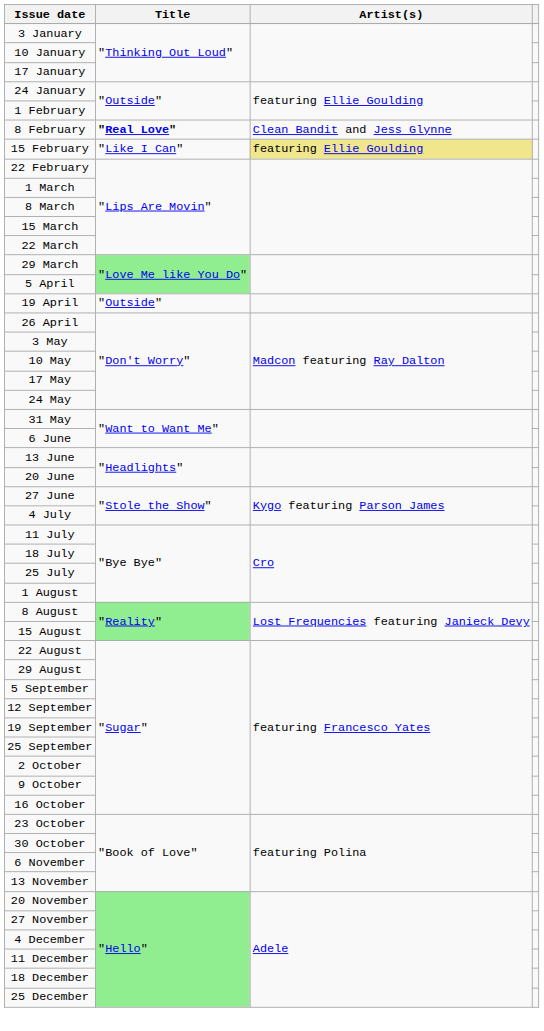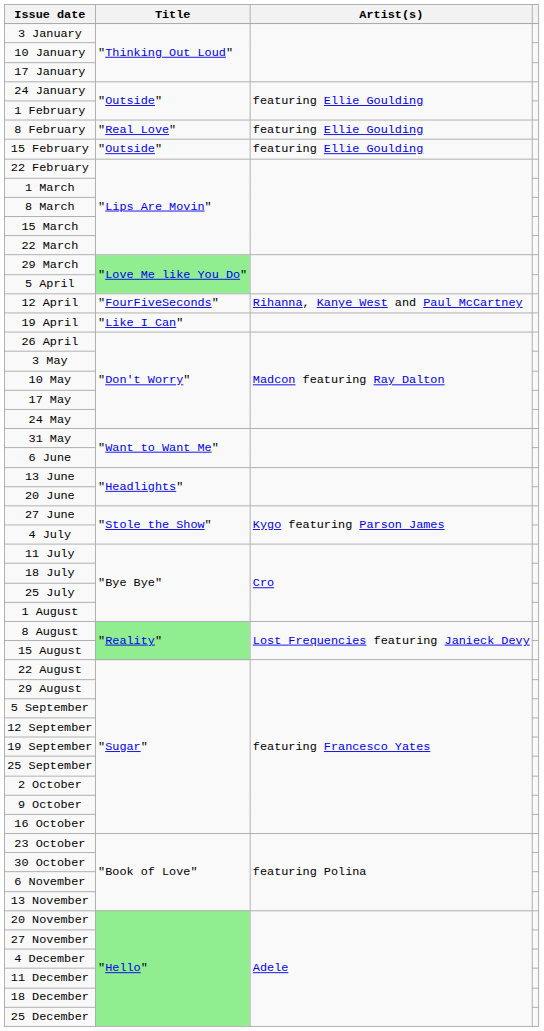(137, 130) bold -> (137, 130) normal
(352, 130) Clean Bandit and Jess Glynne -> (338, 130) featuring Ellie Goulding
(141, 149) "Like I Can" -> (130, 149) "Outside"
(338, 149) khaki background -> (338, 149) no background
+ row: (50, 303)
(130, 303) "Outside" -> (141, 323) "Like I Can"
